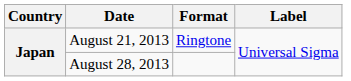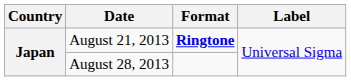(204, 40) normal -> (205, 40) bold
